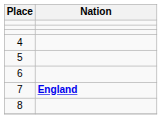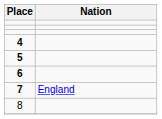(20, 42) normal -> (20, 42) bold
(20, 58) normal -> (20, 58) bold
(20, 74) normal -> (20, 74) bold
(20, 90) normal -> (20, 90) bold
(58, 90) bold -> (56, 90) normal
